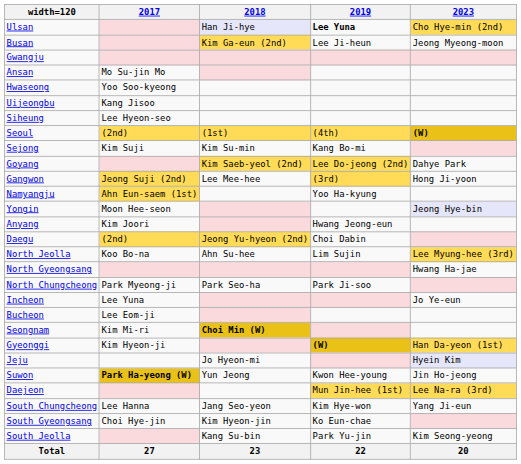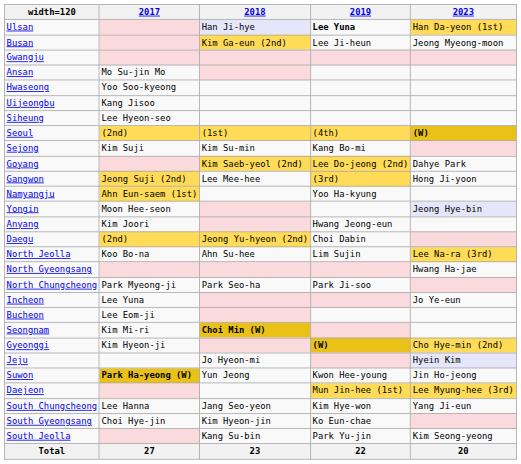(458, 27) Cho Hye-min (2nd) -> (458, 27) Han Da-yeon (1st)
(463, 254) Lee Myung-hee (3rd) -> (453, 254) Lee Na-ra (3rd)
(458, 345) Han Da-yeon (1st) -> (458, 345) Cho Hye-min (2nd)
(453, 390) Lee Na-ra (3rd) -> (463, 390) Lee Myung-hee (3rd)
